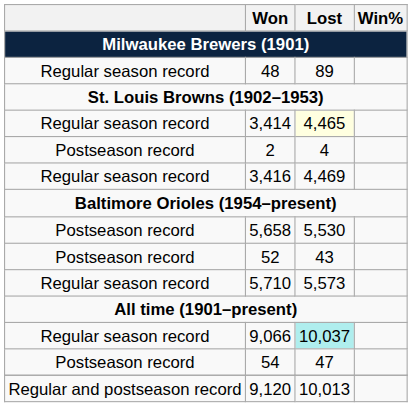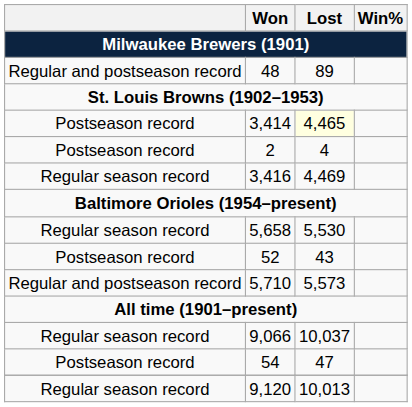(125, 71) Regular season record -> (125, 71) Regular and postseason record
(125, 124) Regular season record -> (125, 124) Postseason record
(125, 230) Postseason record -> (125, 230) Regular season record
(125, 283) Regular season record -> (125, 283) Regular and postseason record
(324, 336) paleturquoise background -> (324, 336) no background
(125, 389) Regular and postseason record -> (125, 389) Regular season record
